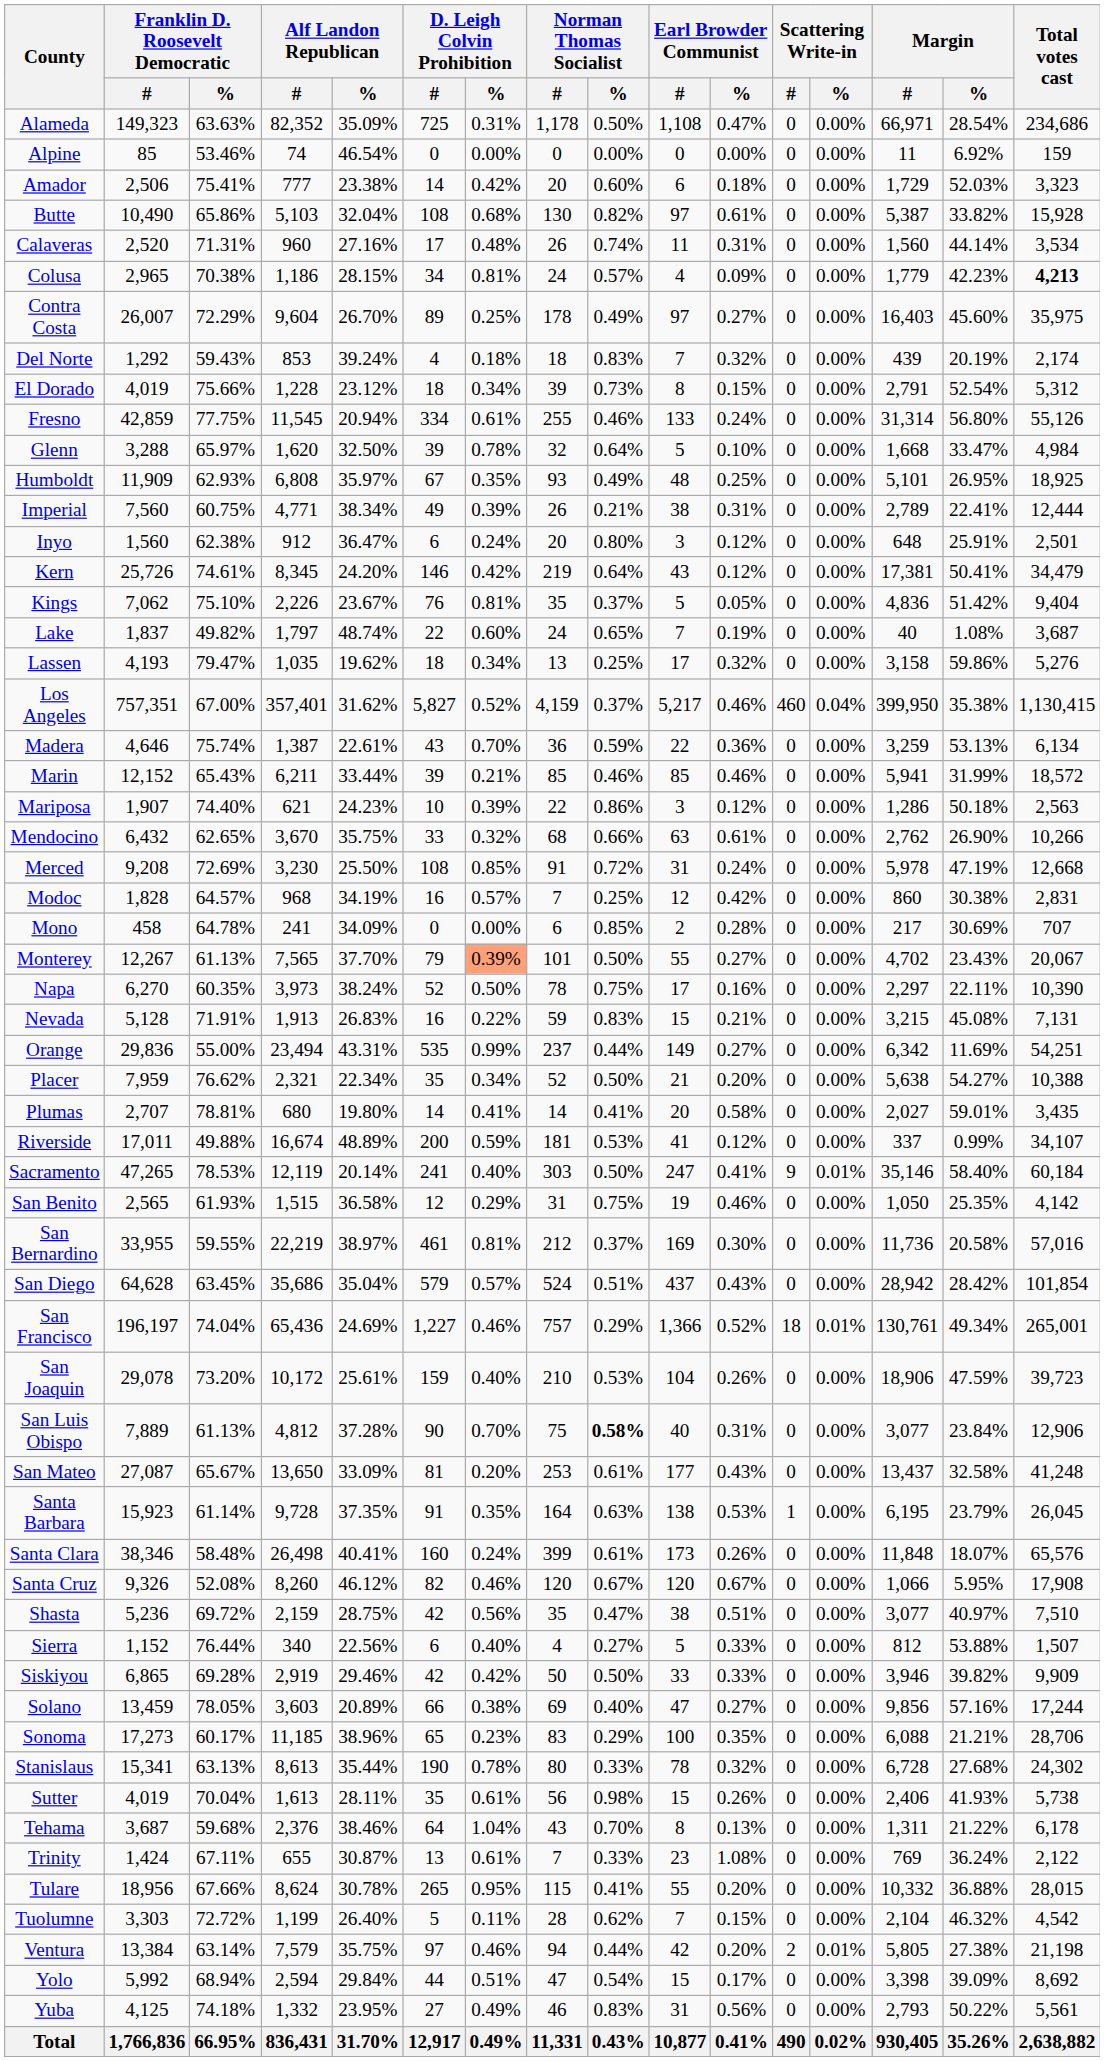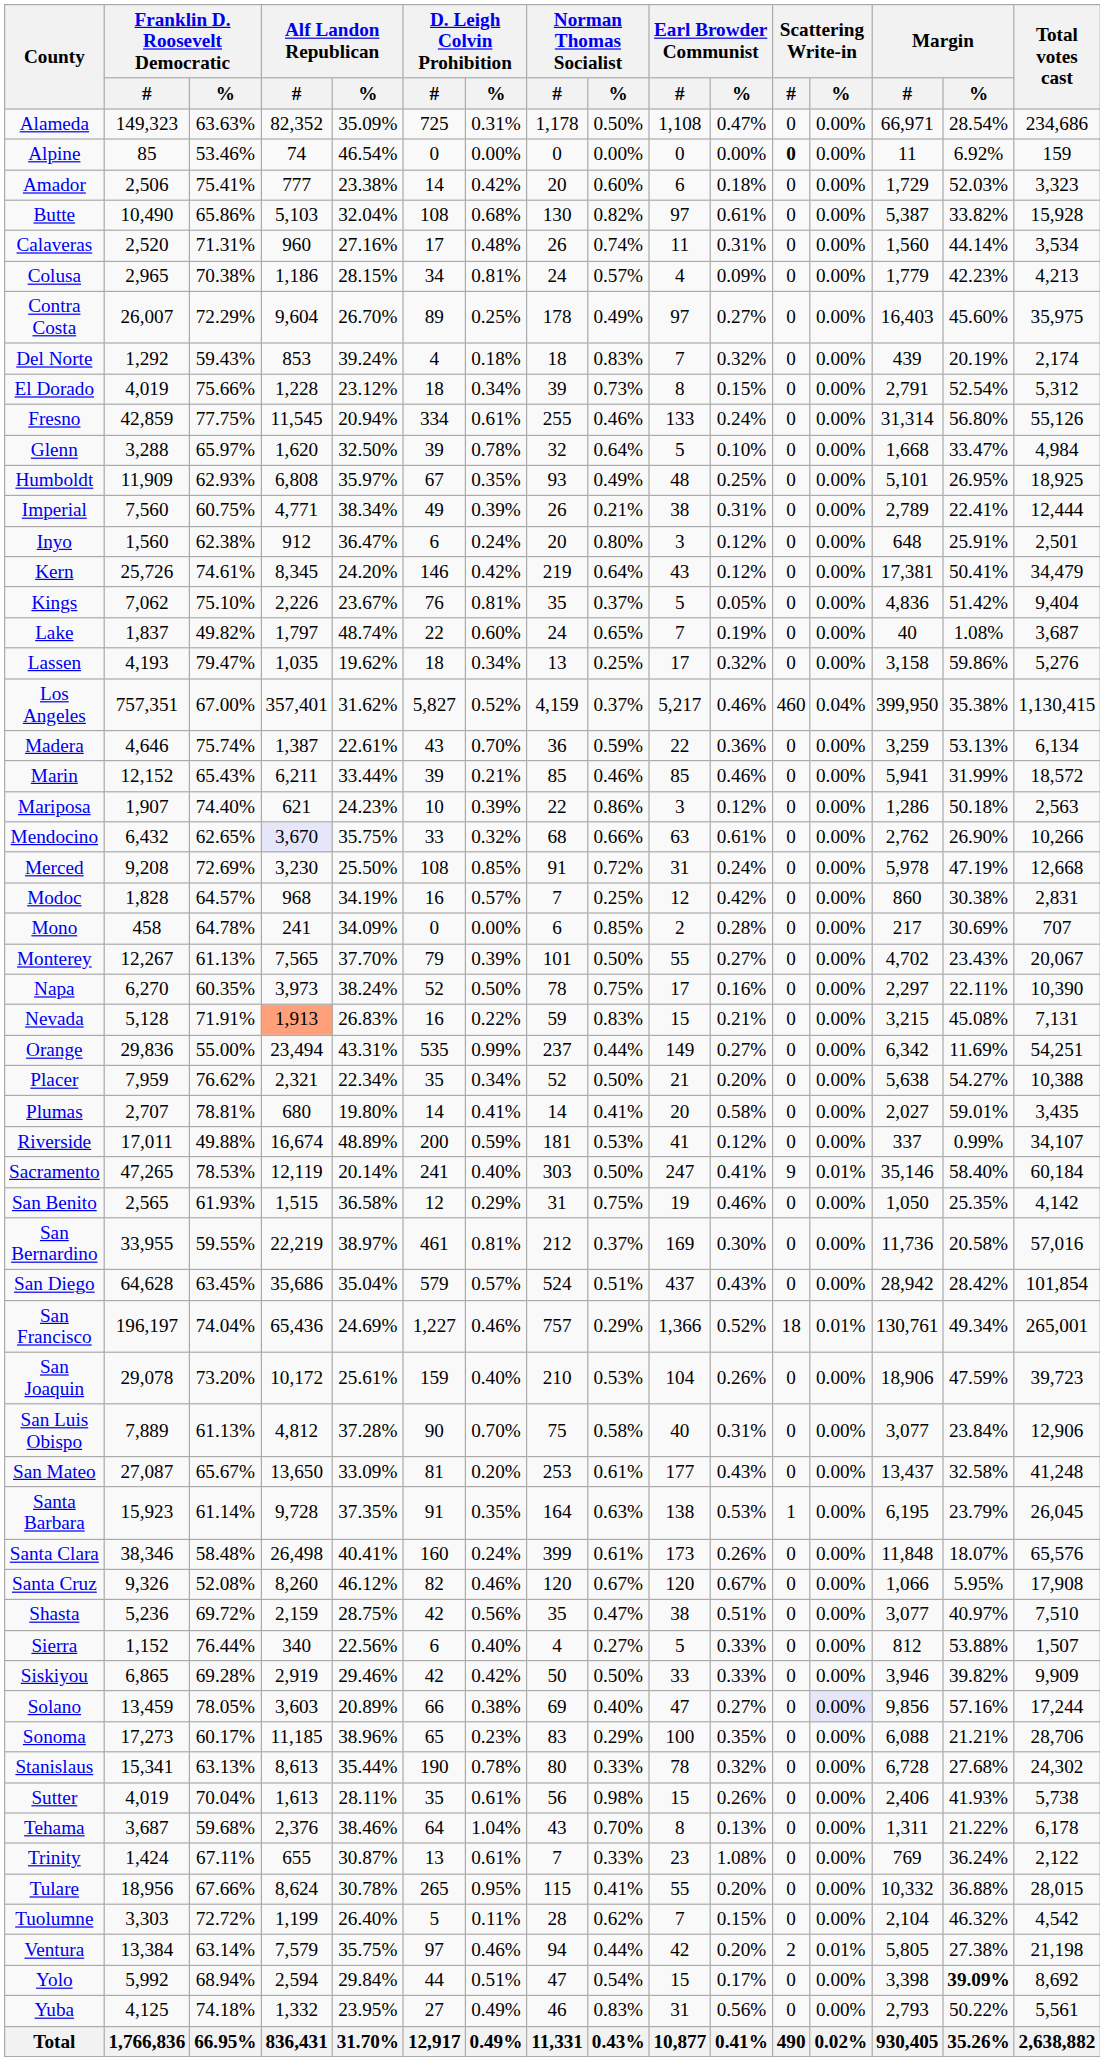(791, 154) normal -> (791, 154) bold
(1057, 276) bold -> (1057, 276) normal
(297, 836) no background -> (297, 836) lavender background
(496, 958) lightsalmon background -> (496, 958) no background
(297, 1019) no background -> (297, 1019) lightsalmon background
(618, 1430) bold -> (618, 1430) normal
(841, 1706) no background -> (841, 1706) lavender background
(979, 1980) normal -> (979, 1980) bold
